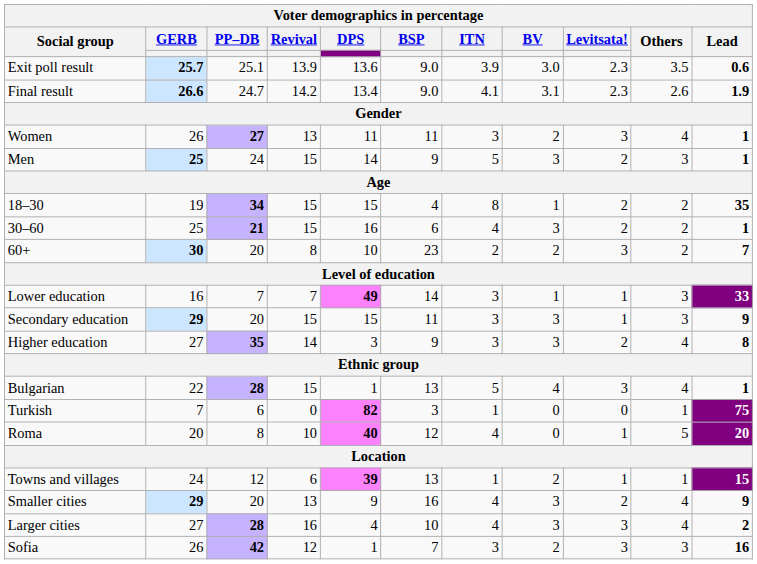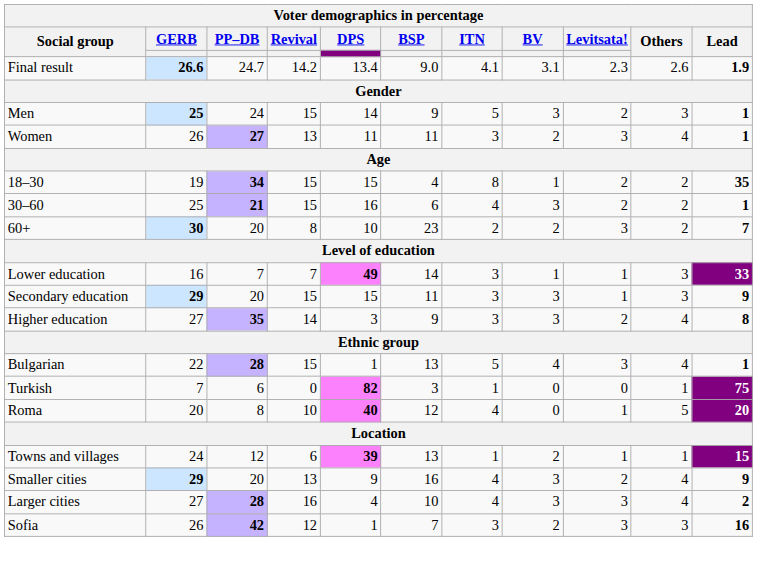- row: (51, 68)
rows swapped: (21, 159) <-> (30, 136)
